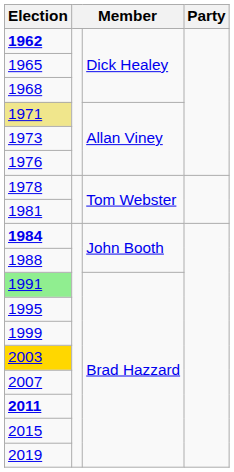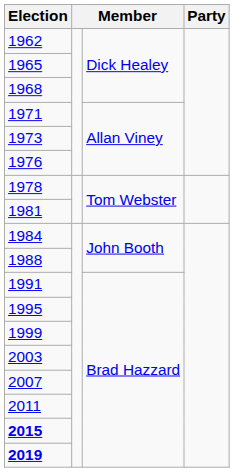(25, 41) bold -> (25, 41) normal
(25, 114) khaki background -> (25, 114) no background
(25, 235) bold -> (25, 235) normal
(25, 284) lightgreen background -> (25, 284) no background
(25, 357) gold background -> (25, 357) no background
(25, 406) bold -> (25, 406) normal
(25, 430) normal -> (25, 430) bold
(25, 455) normal -> (25, 455) bold
